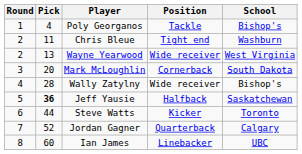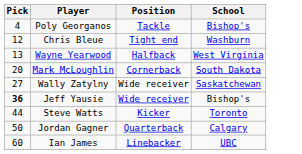- column: (20, 12)
(49, 41) 11 -> (17, 41) 12
(185, 56) Wide receiver -> (154, 56) Halfback
(49, 85) 28 -> (17, 85) 27
(260, 85) Bishop's -> (228, 85) Saskatchewan
(185, 99) Halfback -> (154, 99) Wide receiver
(260, 99) Saskatchewan -> (228, 99) Bishop's
(49, 128) 52 -> (17, 128) 50
